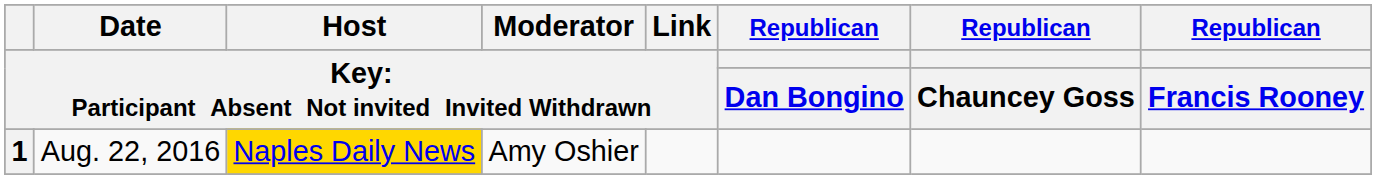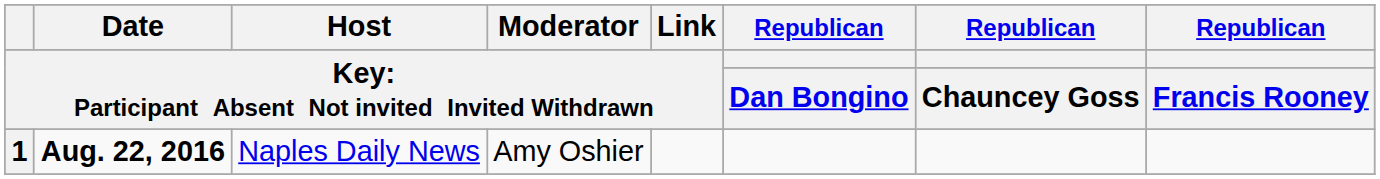(131, 151) normal -> (133, 151) bold
(354, 151) gold background -> (359, 151) no background
